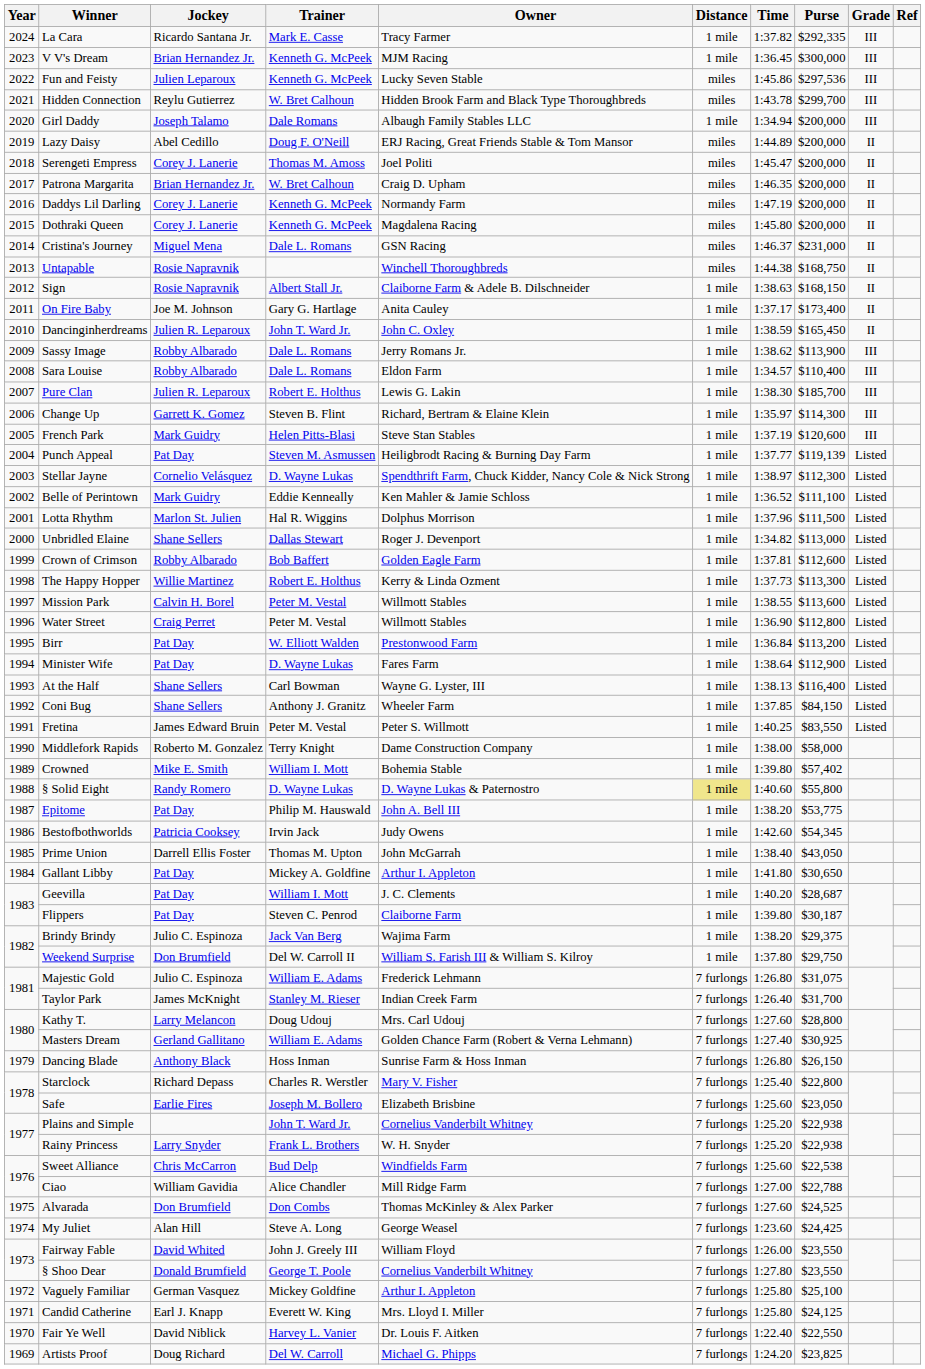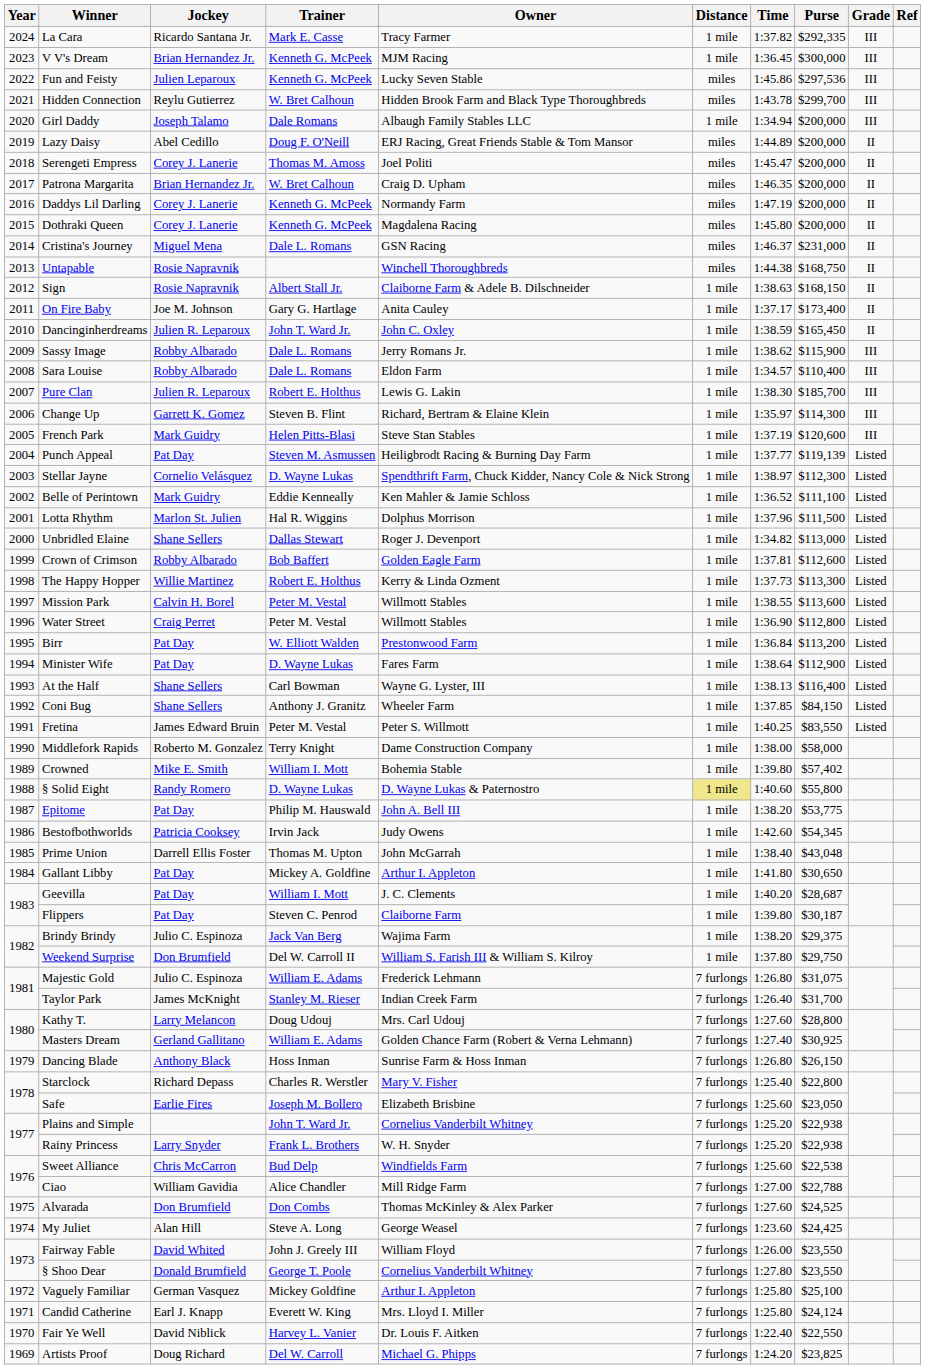(822, 350) $113,900 -> (822, 350) $115,900
(822, 852) $43,050 -> (822, 852) $43,048
(822, 1312) $24,125 -> (822, 1312) $24,124
